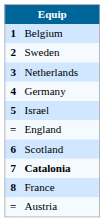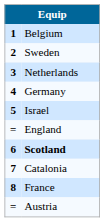(44, 149) normal -> (45, 149) bold
(48, 168) bold -> (46, 168) normal
